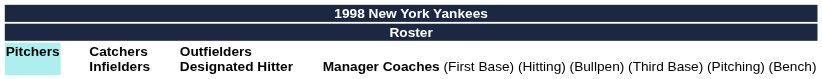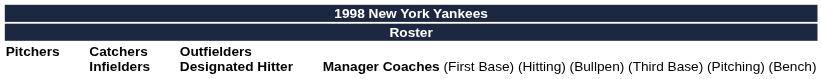(33, 51) paleturquoise background -> (33, 51) no background
